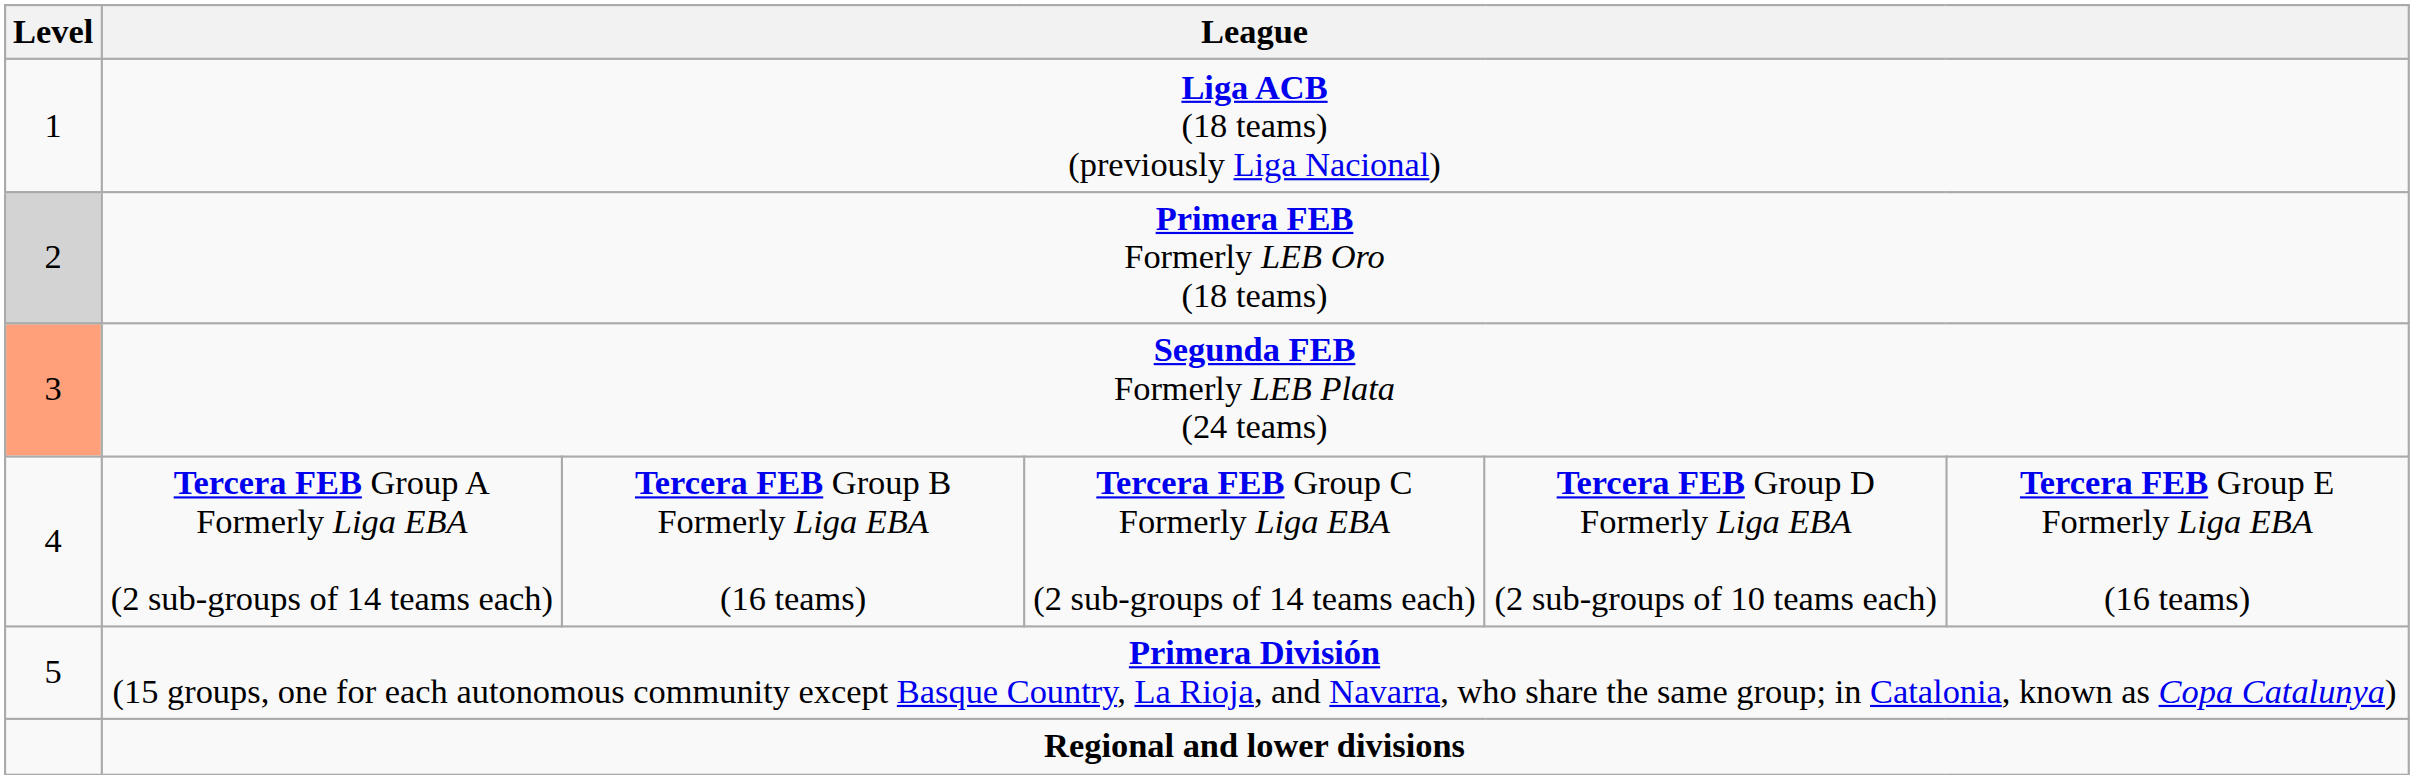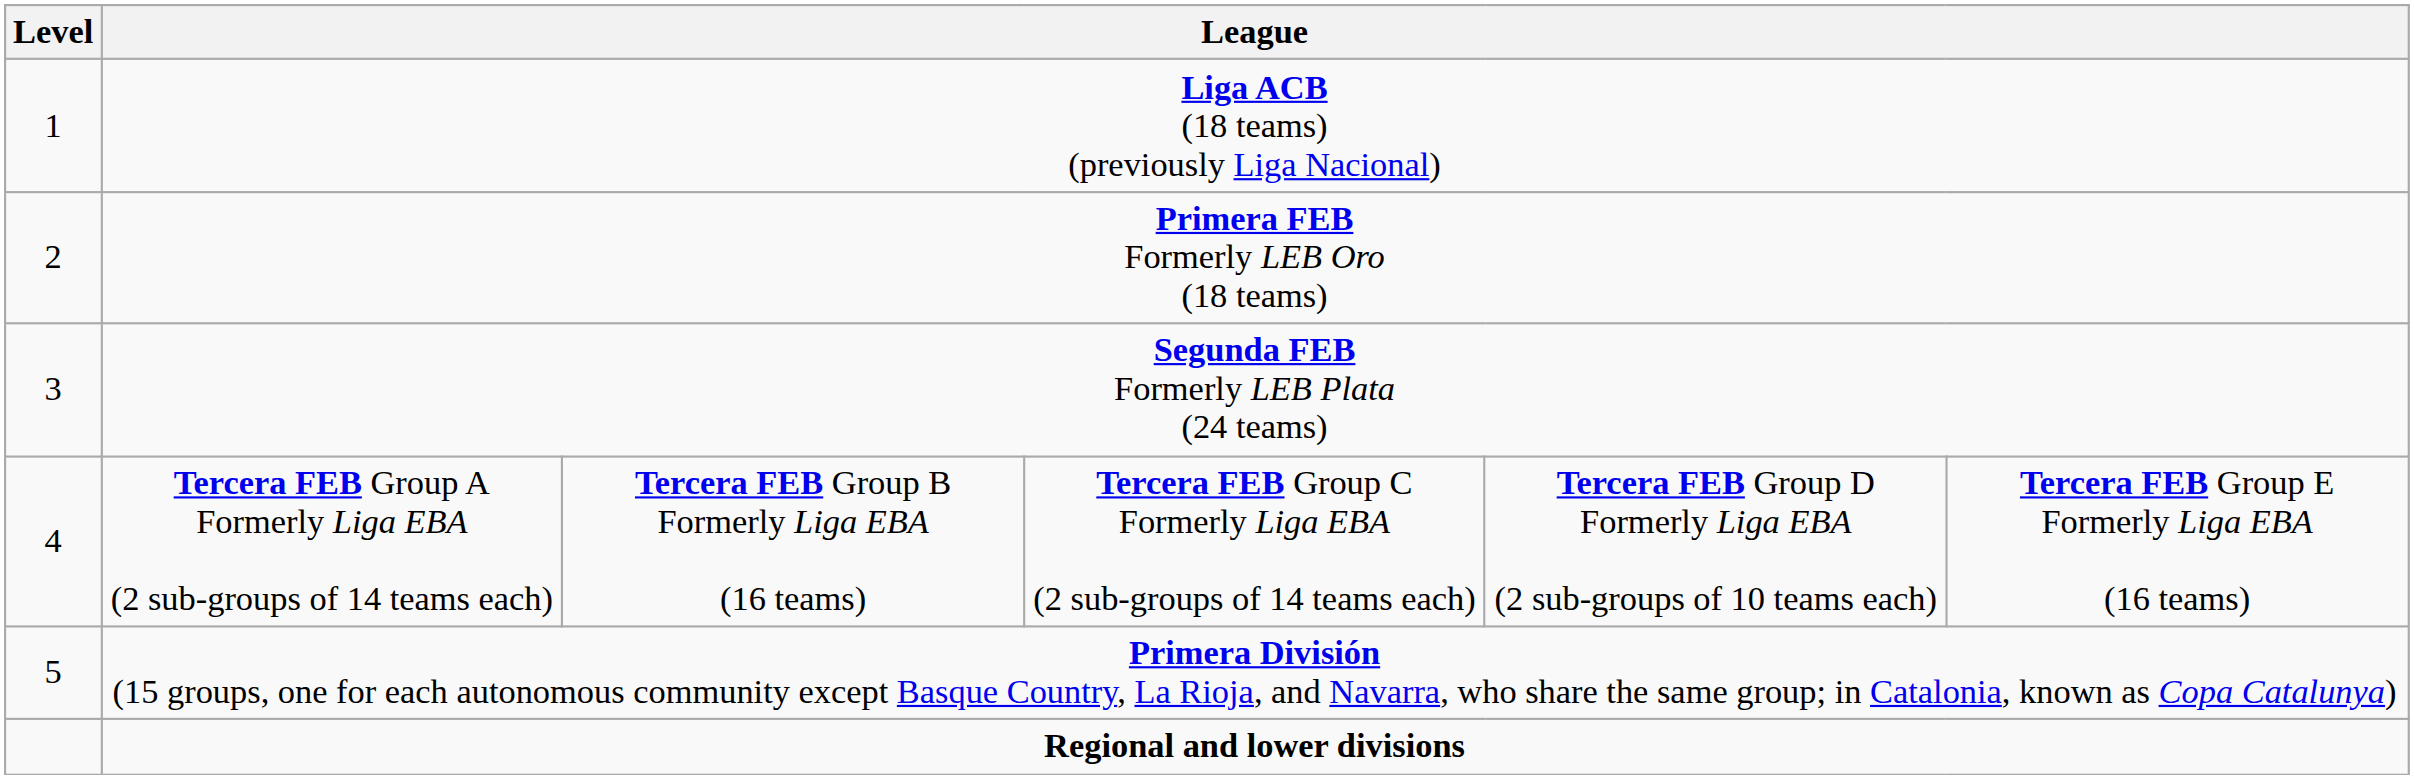(53, 256) lightgrey background -> (53, 256) no background
(53, 388) lightsalmon background -> (53, 388) no background
